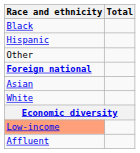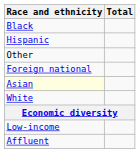(49, 69) bold -> (49, 69) normal
(20, 84) no background -> (20, 84) lightyellow background
(33, 127) lightsalmon background -> (33, 127) no background
